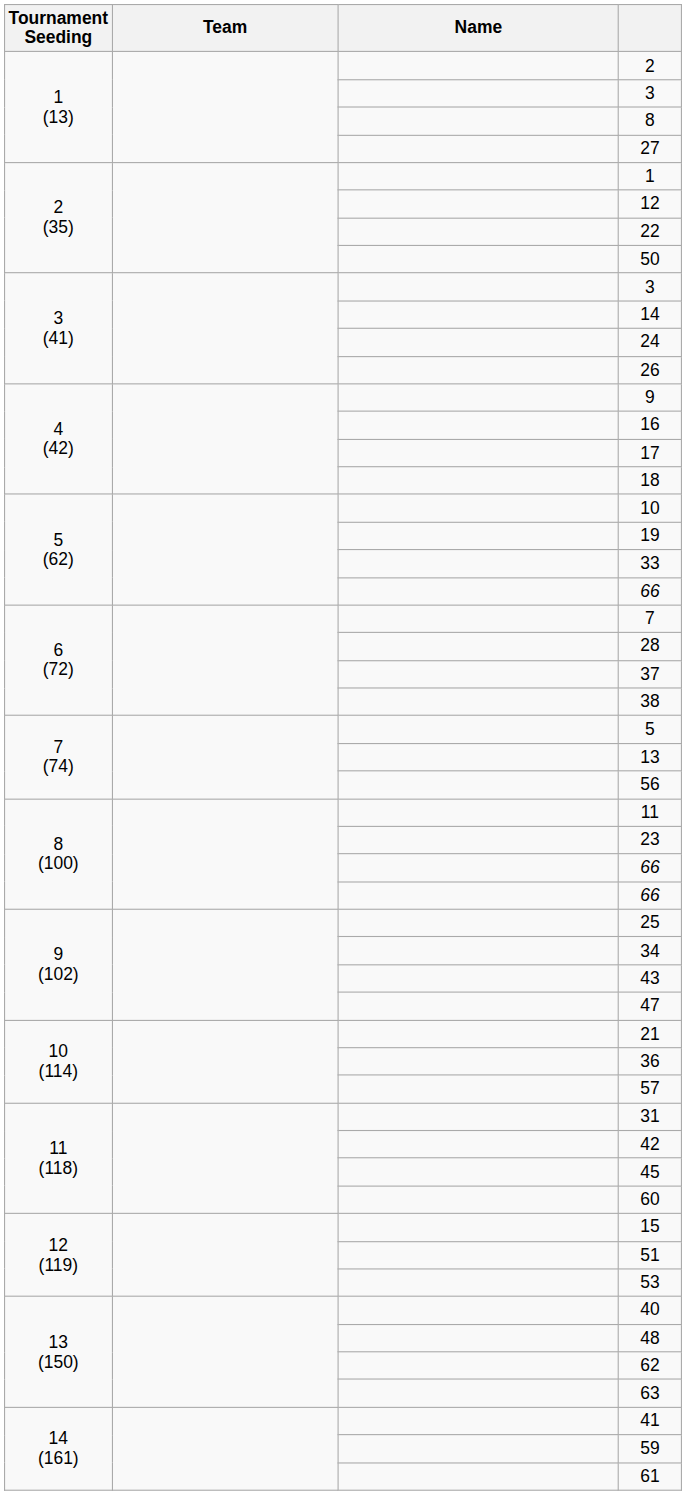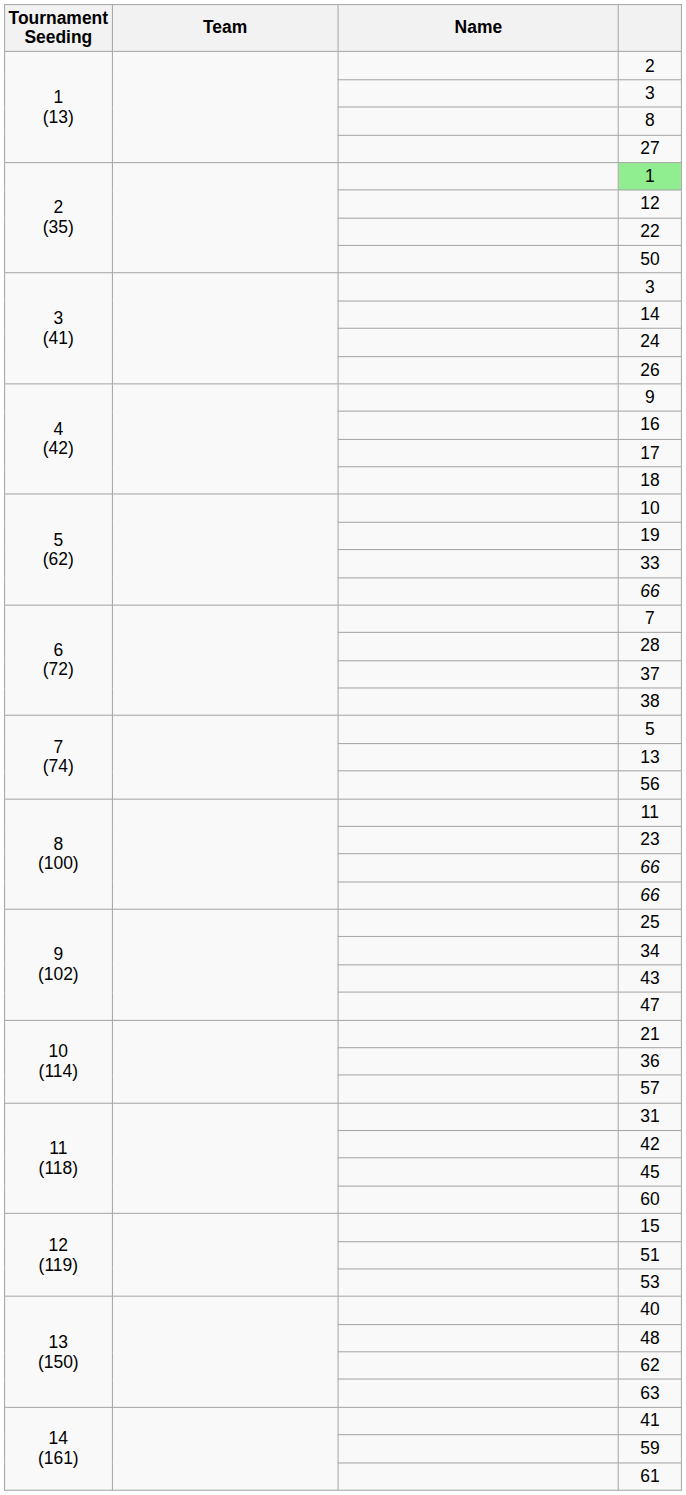(650, 176) no background -> (650, 176) lightgreen background
